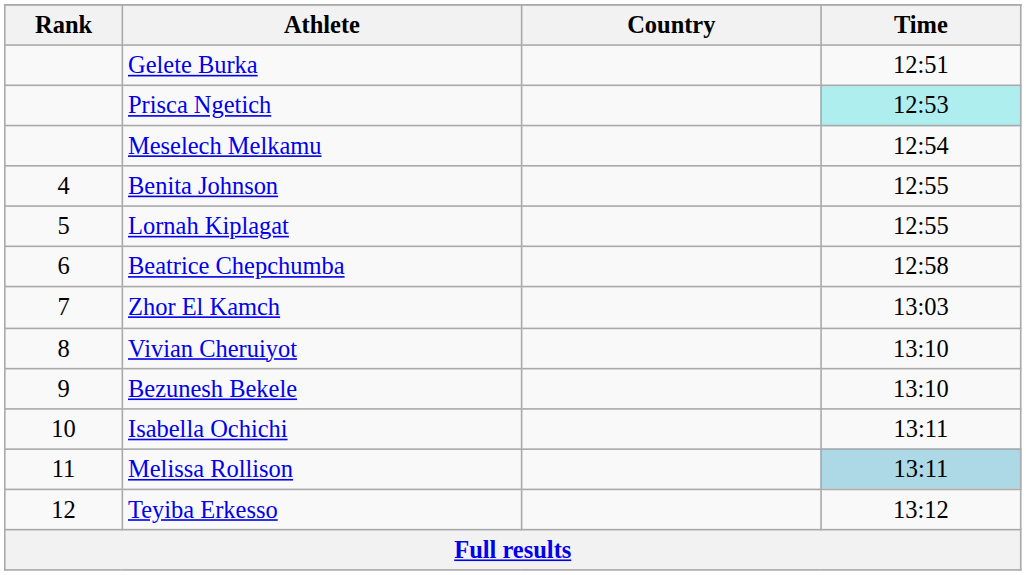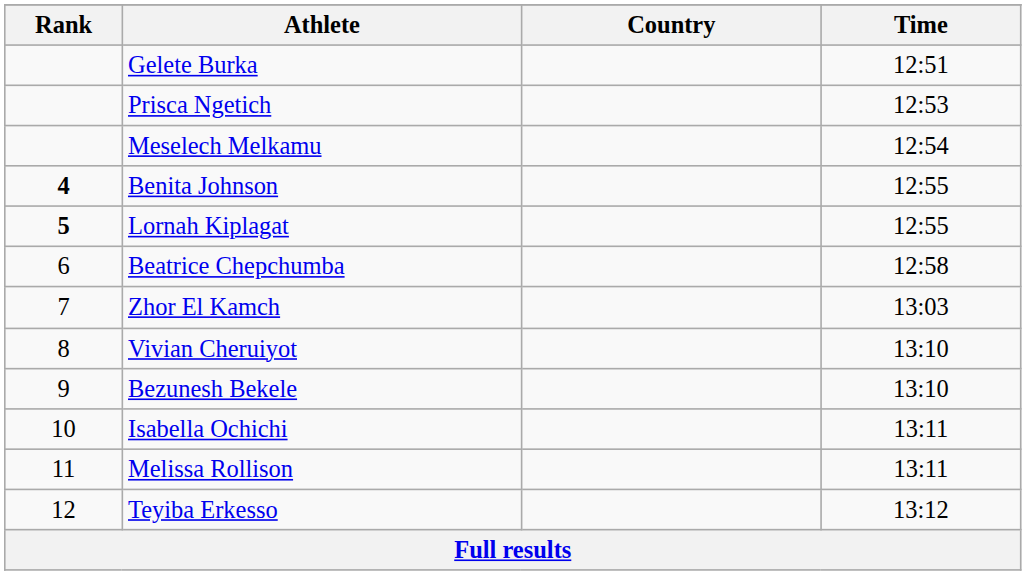(921, 105) paleturquoise background -> (921, 105) no background
(64, 186) normal -> (64, 186) bold
(64, 226) normal -> (64, 226) bold
(921, 468) lightblue background -> (921, 468) no background
